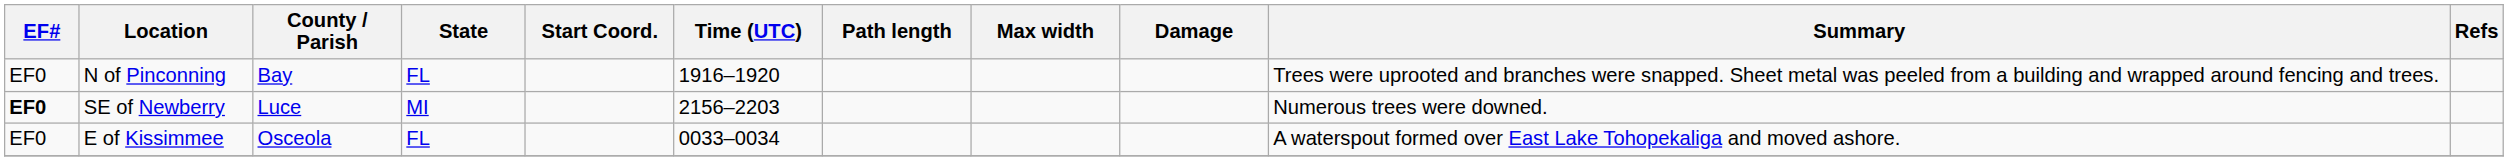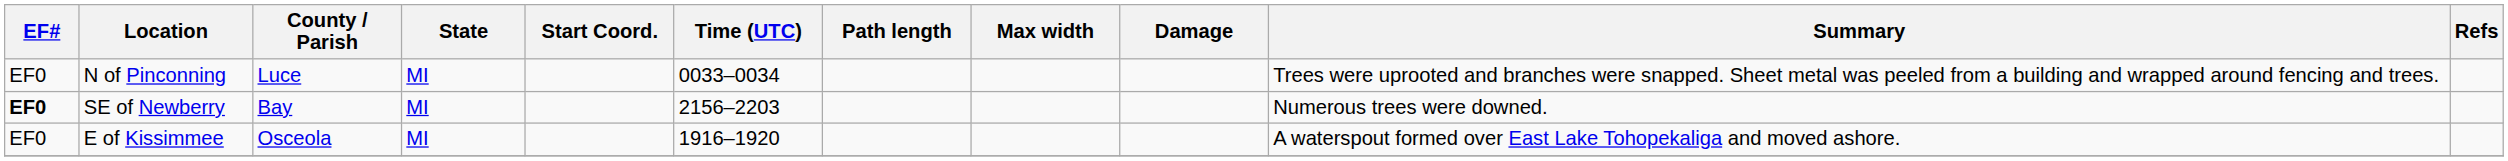(275, 75) Bay -> (279, 75) Luce
(418, 75) FL -> (418, 75) MI
(729, 75) 1916–1920 -> (729, 75) 0033–0034
(279, 107) Luce -> (275, 107) Bay
(418, 139) FL -> (418, 139) MI
(729, 139) 0033–0034 -> (729, 139) 1916–1920
